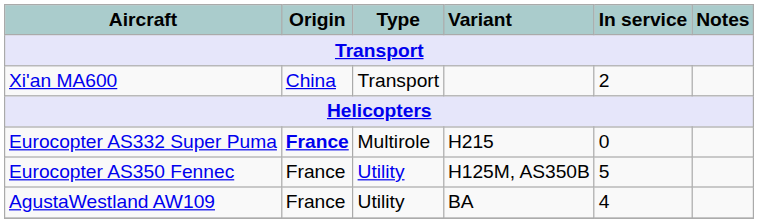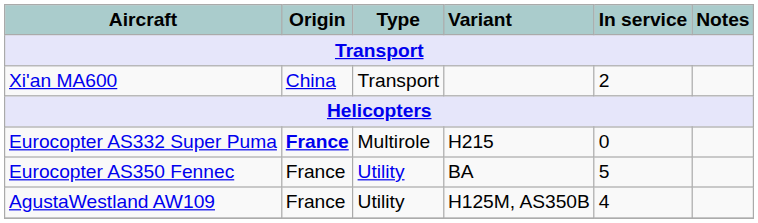(519, 171) H125M, AS350B -> (461, 171) BA
(461, 202) BA -> (519, 202) H125M, AS350B
